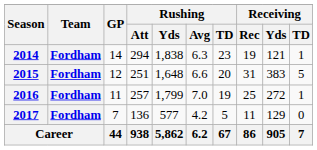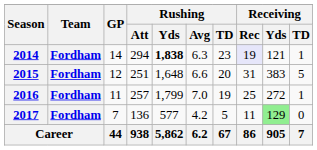(169, 54) normal -> (169, 54) bold
(249, 54) no background -> (249, 54) lavender background
(276, 114) no background -> (276, 114) lightgreen background
